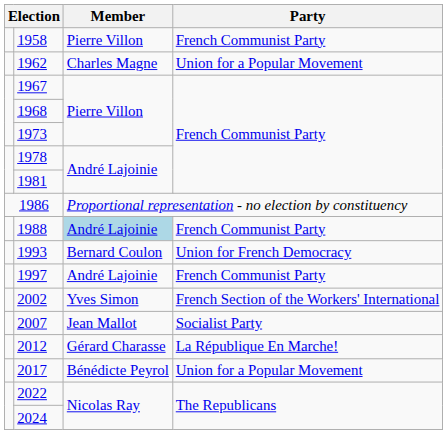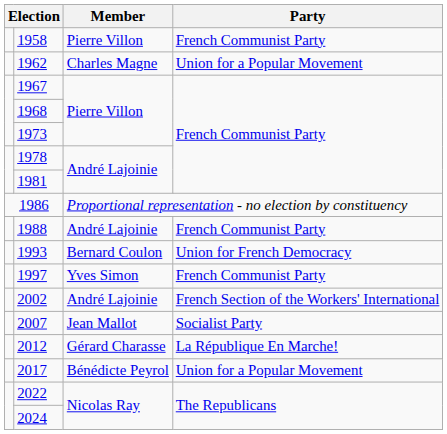(112, 228) lightblue background -> (112, 228) no background
(112, 275) André Lajoinie -> (103, 275) Yves Simon
(103, 299) Yves Simon -> (112, 299) André Lajoinie
